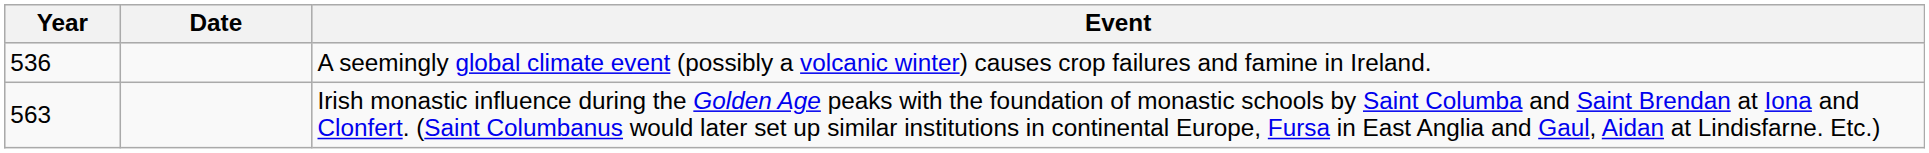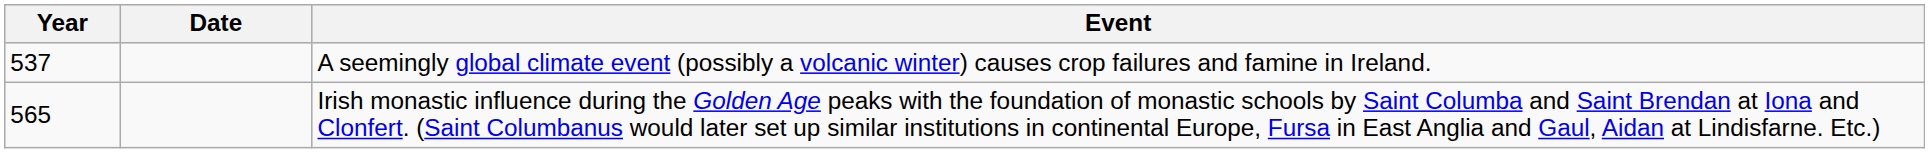(31, 62) 536 -> (31, 62) 537
(31, 114) 563 -> (31, 114) 565
